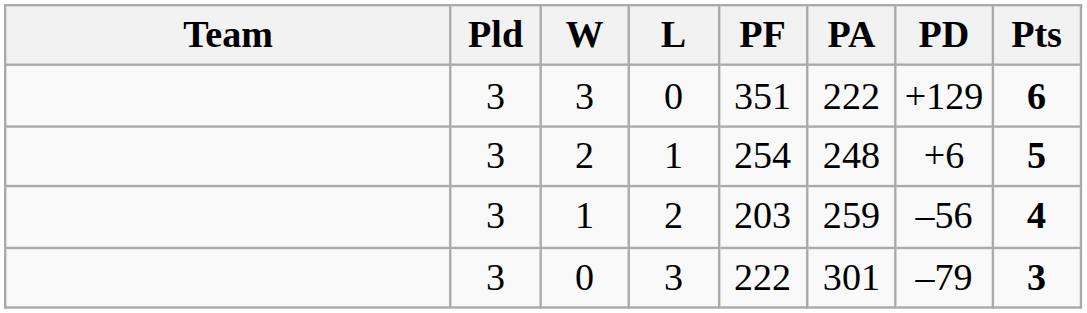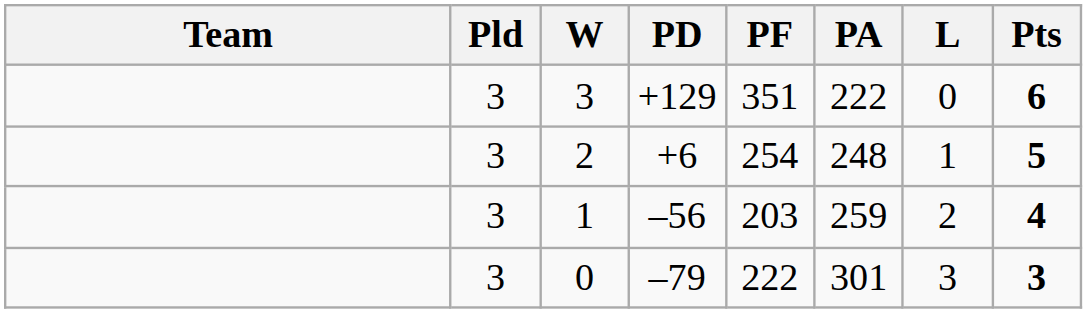columns swapped: (674, 34) <-> (944, 34)
